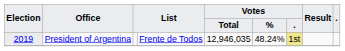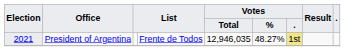(23, 39) 2019 -> (23, 39) 2021
(270, 39) 48.24% -> (270, 39) 48.27%
